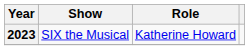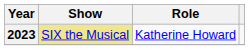(85, 34) no background -> (85, 34) khaki background
